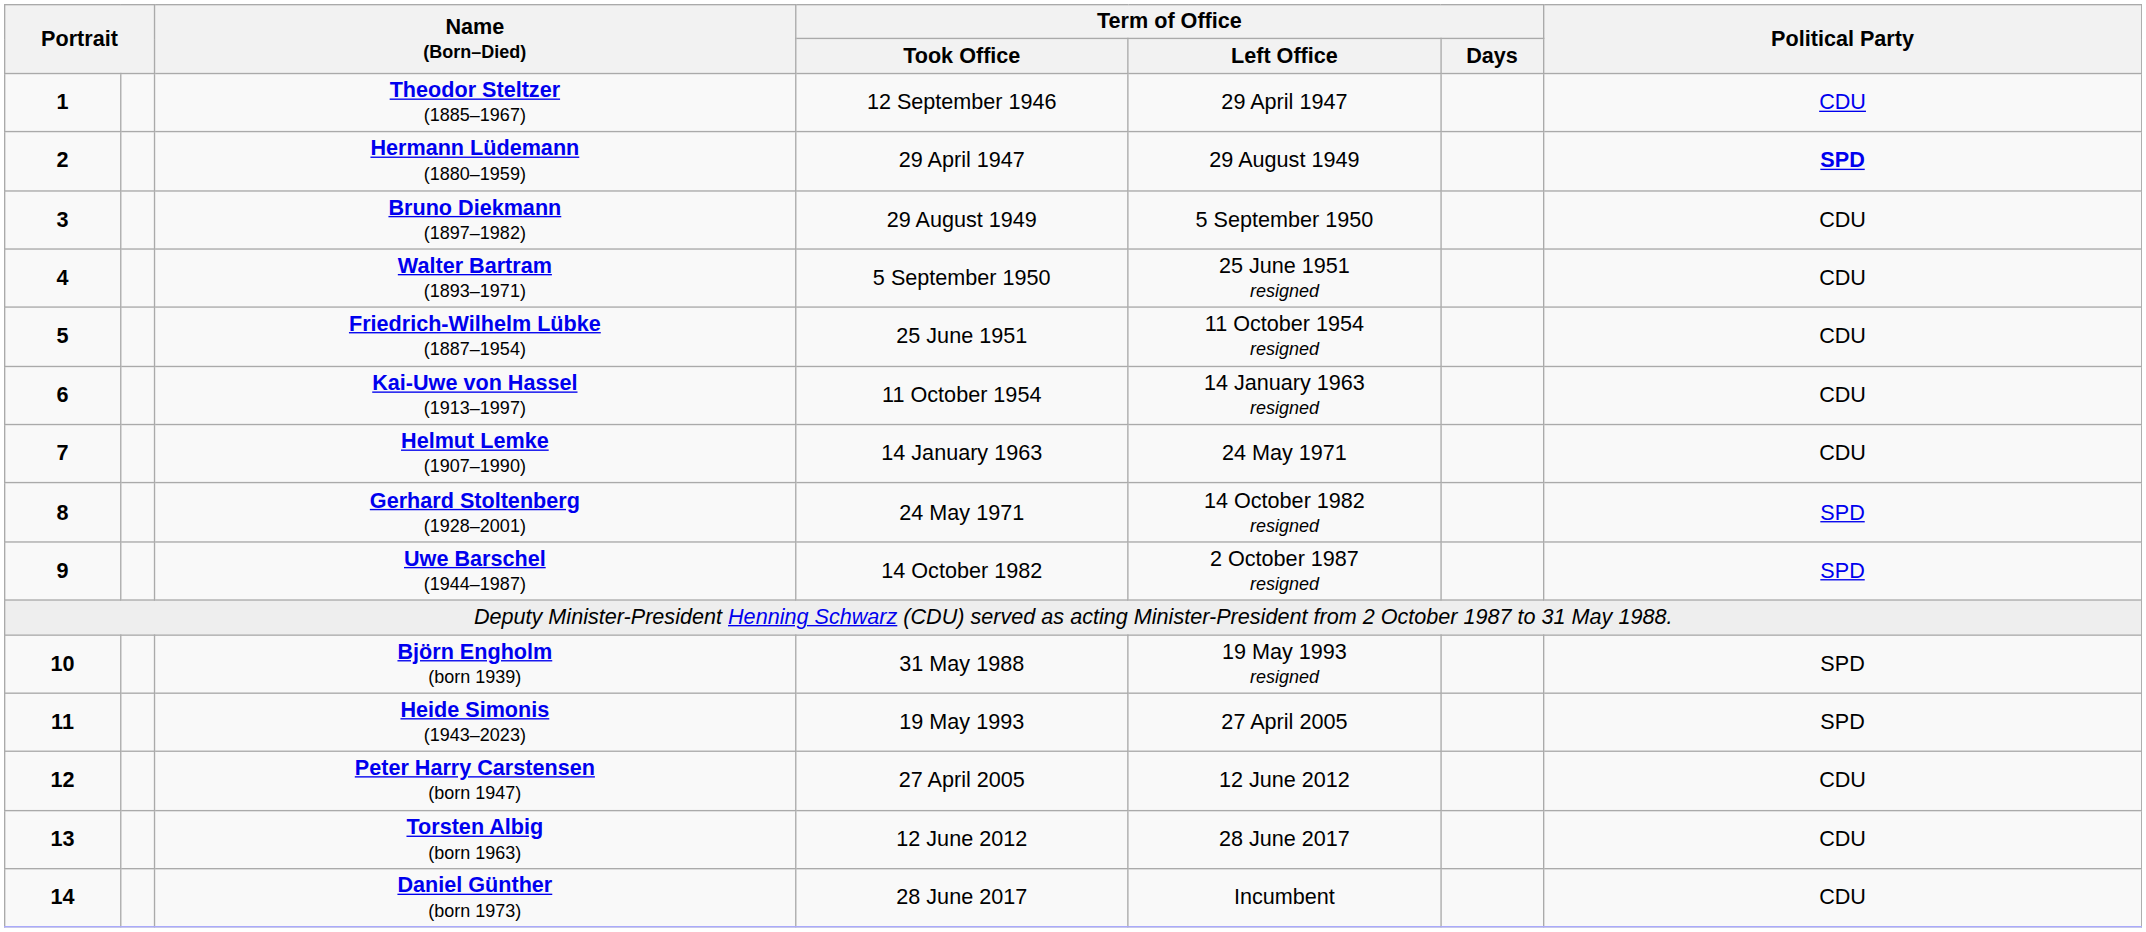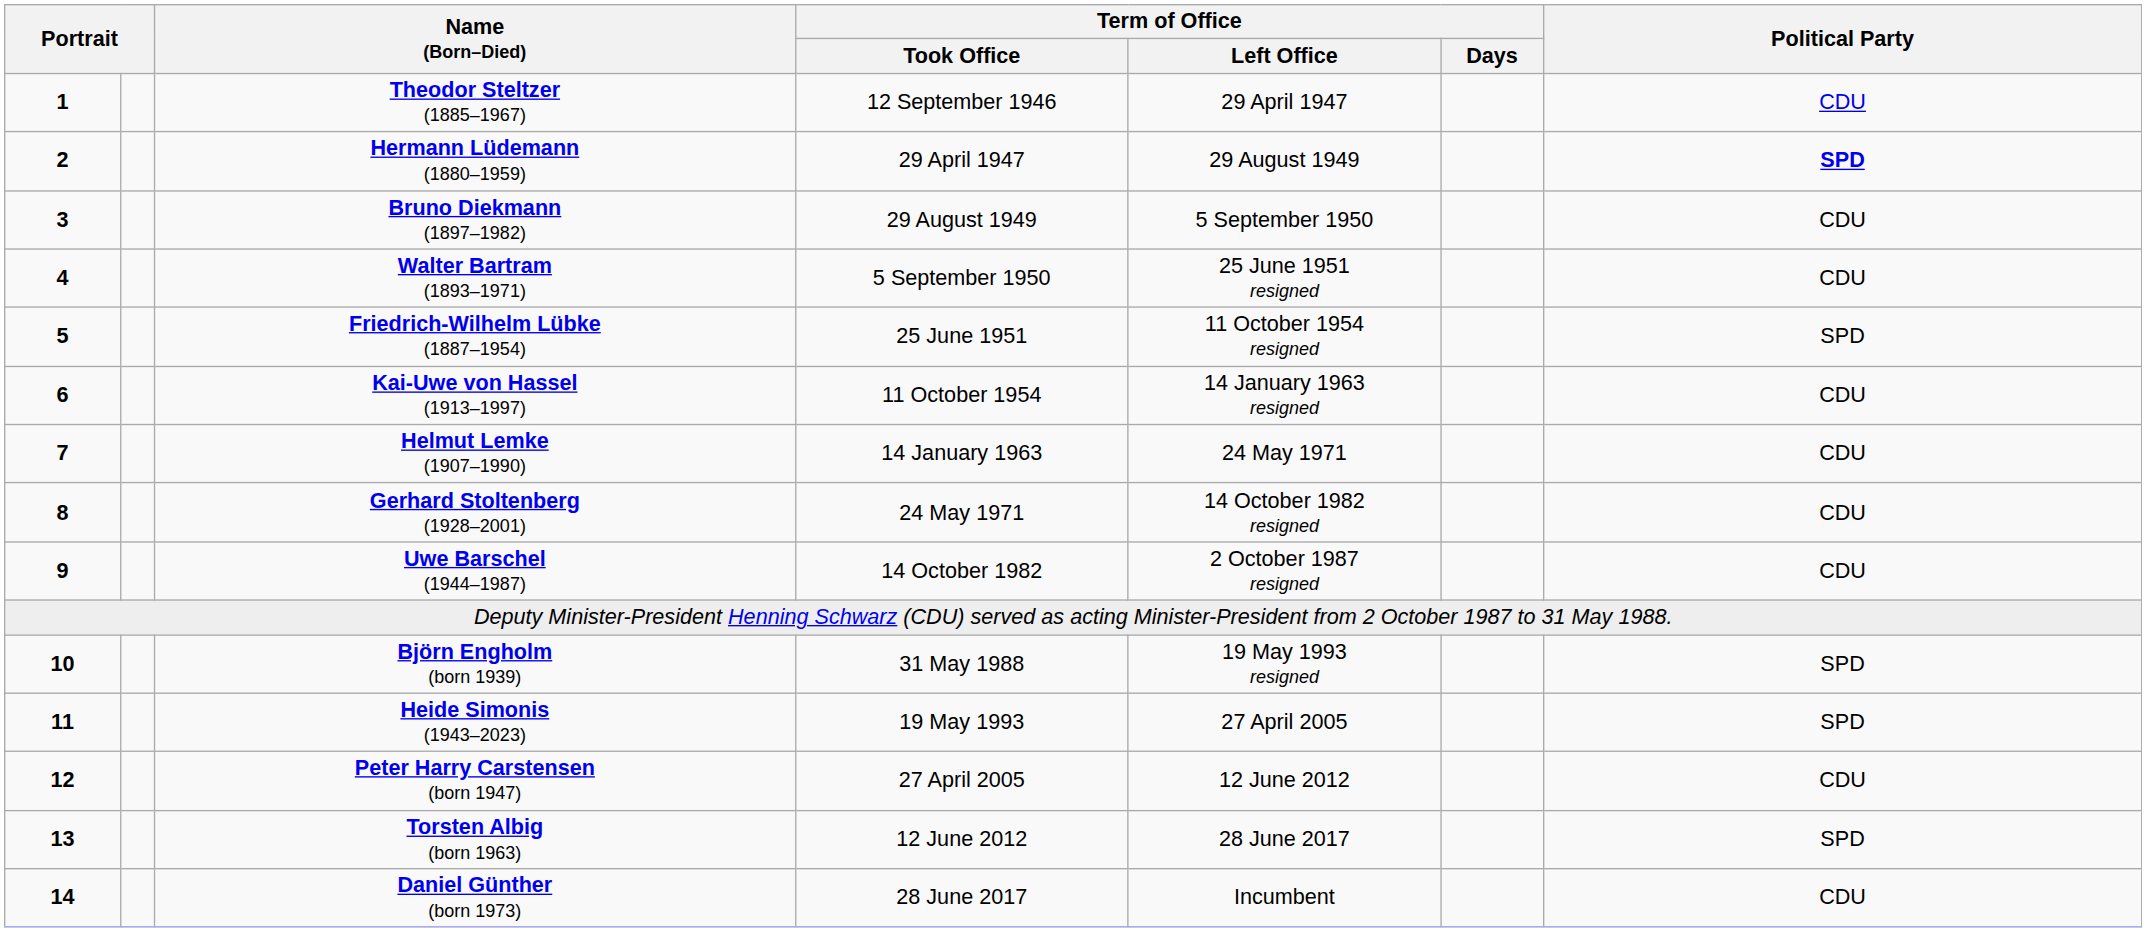(1843, 336) CDU -> (1843, 336) SPD
(1843, 512) SPD -> (1843, 512) CDU
(1843, 570) SPD -> (1843, 570) CDU
(1843, 839) CDU -> (1843, 839) SPD
